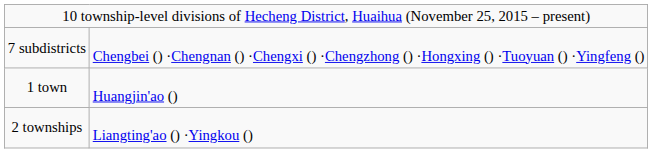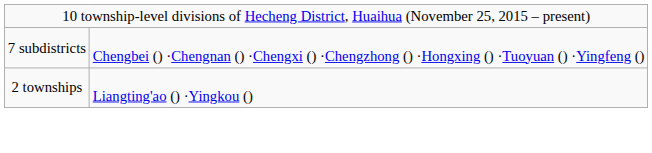- row: (47, 87)
